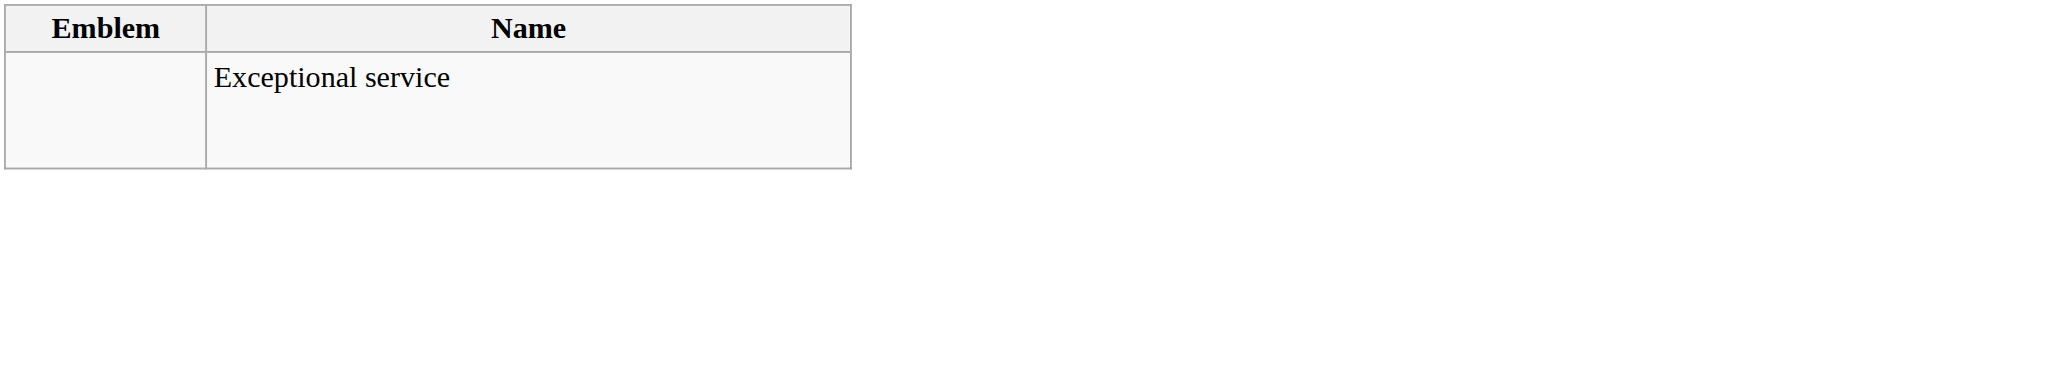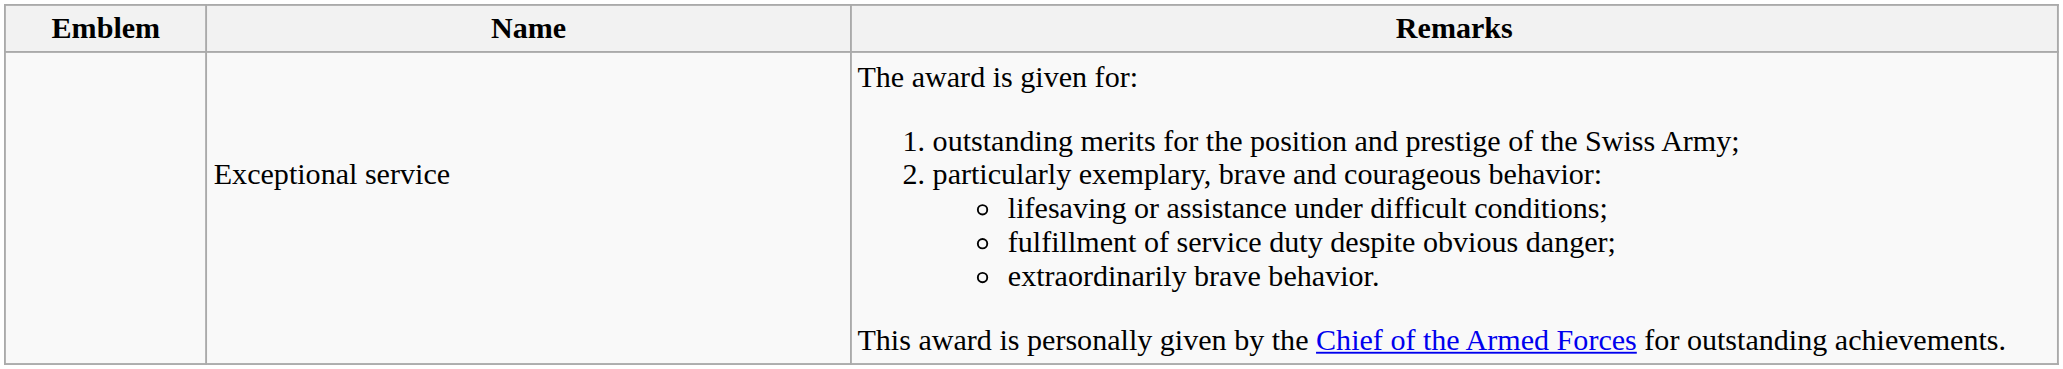+ column: (1454, 28)
